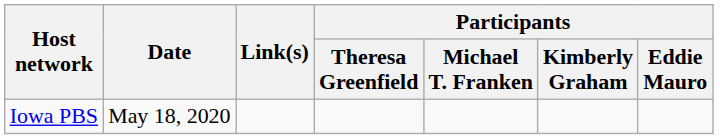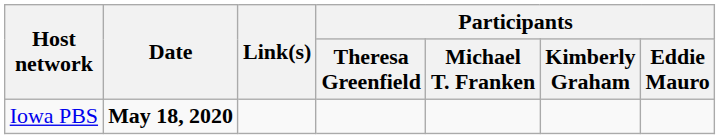(169, 116) normal -> (171, 116) bold
